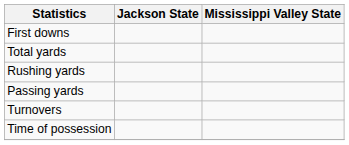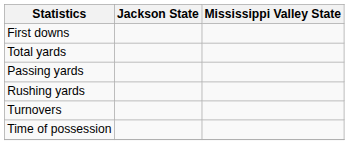rows swapped: (46, 71) <-> (45, 91)
